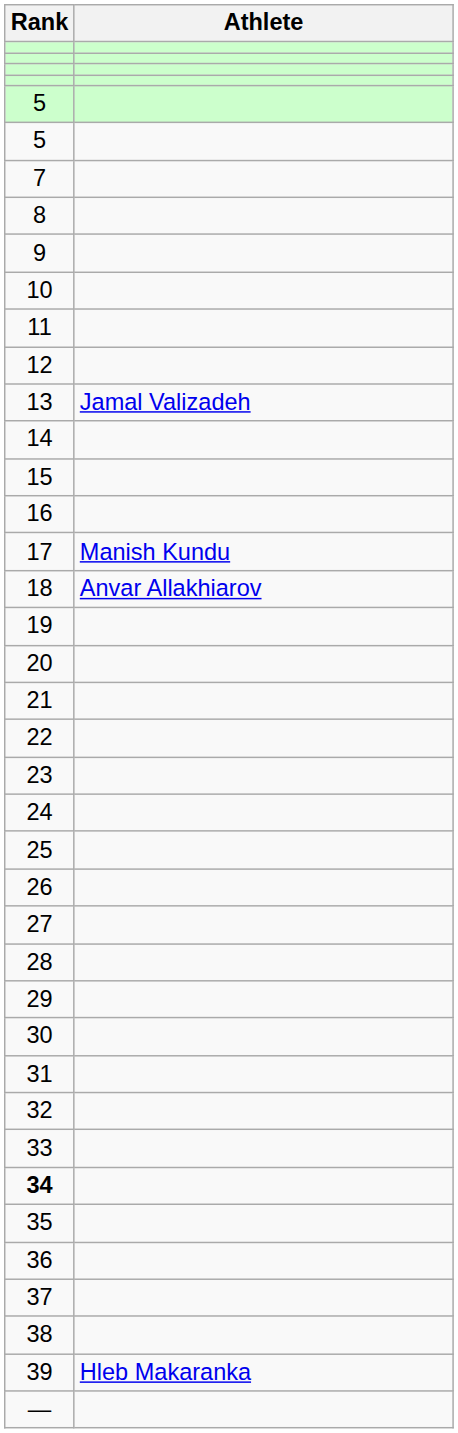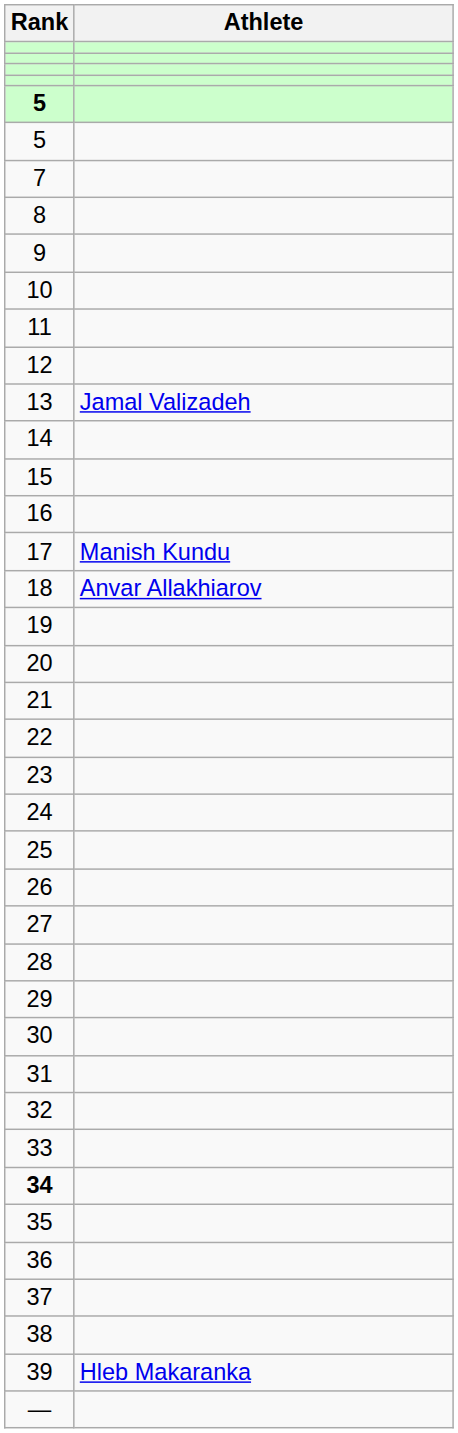(40, 103) normal -> (40, 103) bold
